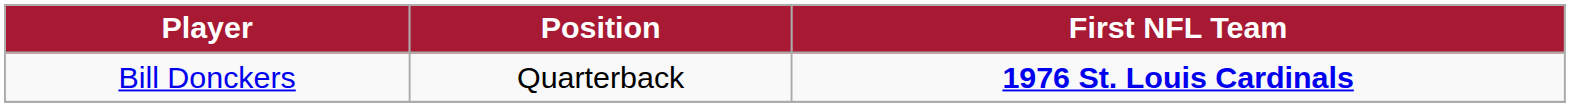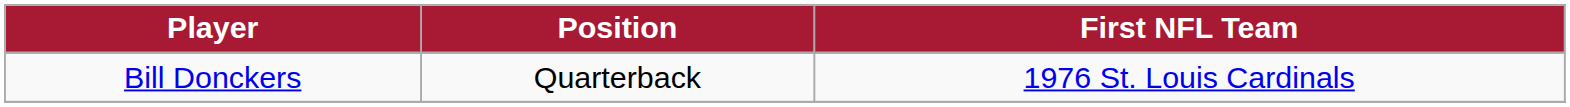(1178, 76) bold -> (1189, 76) normal
